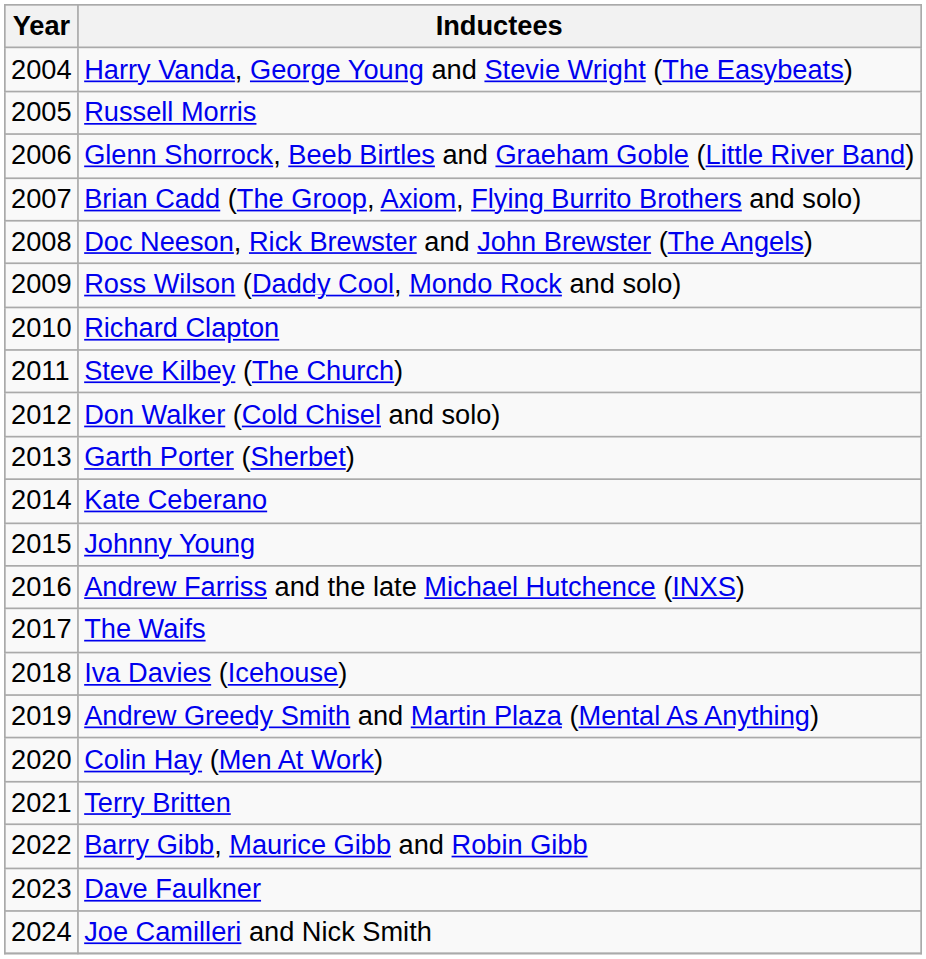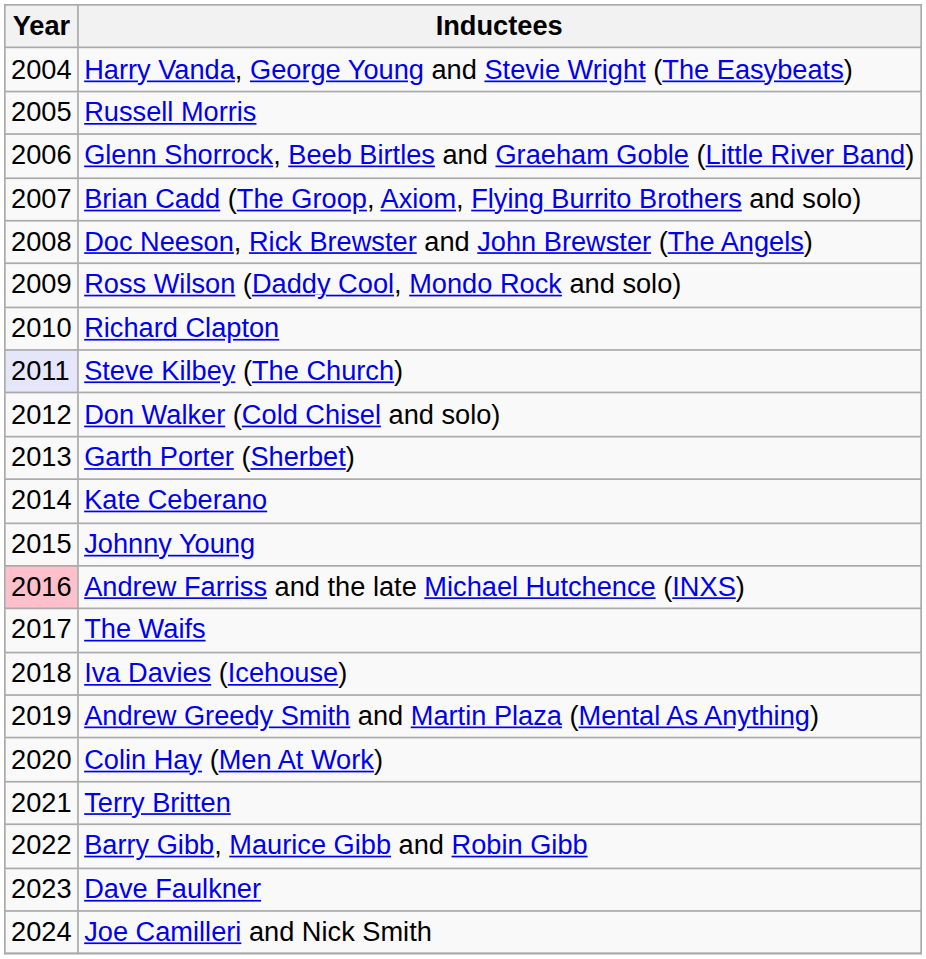(40, 371) no background -> (40, 371) lavender background
(41, 586) no background -> (41, 586) pink background
